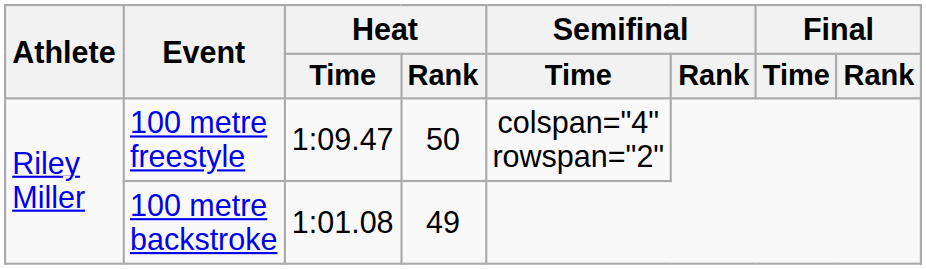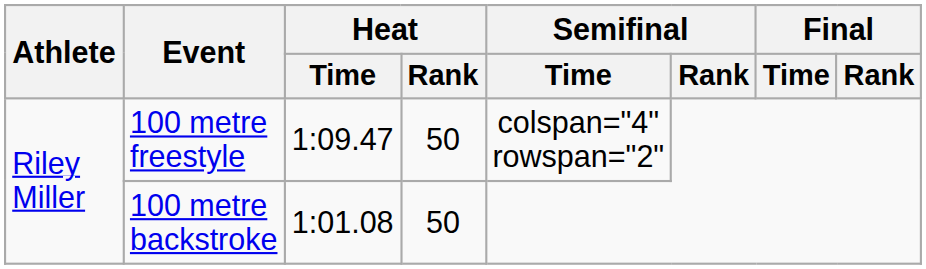(443, 222) 49 -> (443, 222) 50
